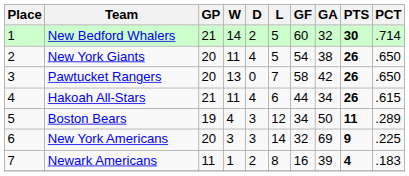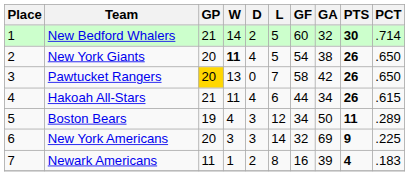(233, 56) normal -> (233, 56) bold
(209, 77) no background -> (209, 77) gold background
